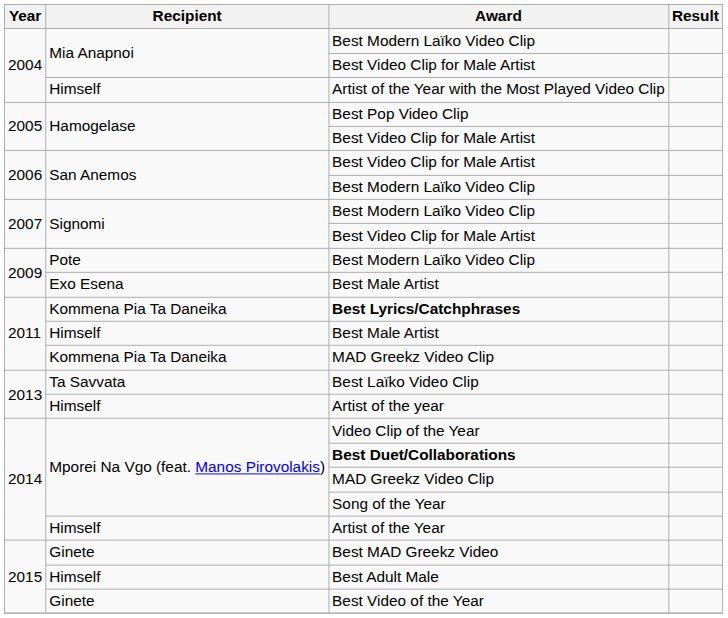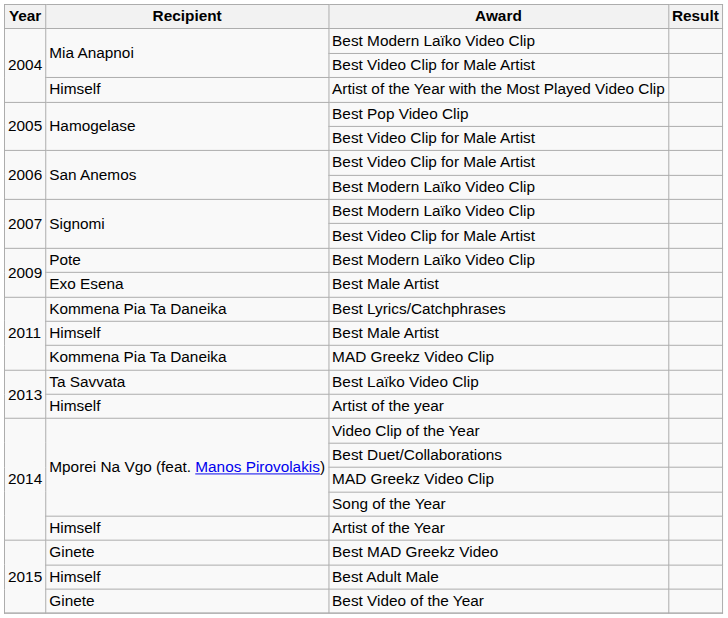(426, 308) bold -> (419, 308) normal
(424, 455) bold -> (417, 455) normal
